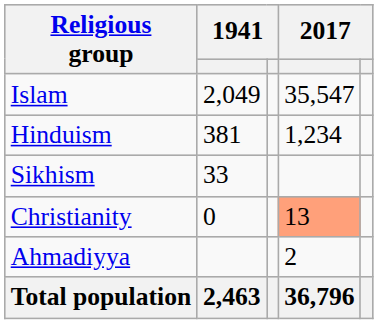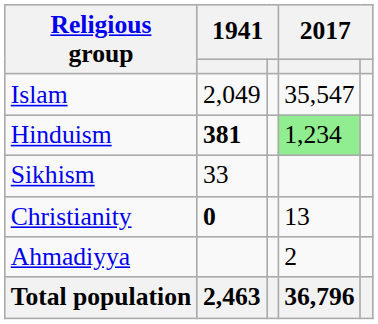(222, 134) normal -> (222, 134) bold
(313, 134) no background -> (313, 134) lightgreen background
(209, 216) normal -> (209, 216) bold
(297, 216) lightsalmon background -> (297, 216) no background
